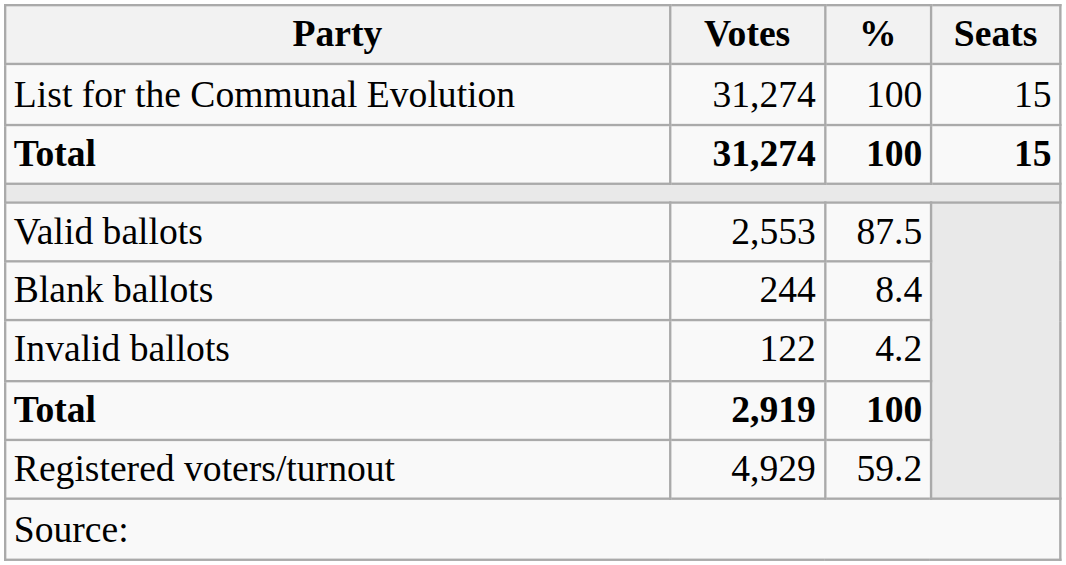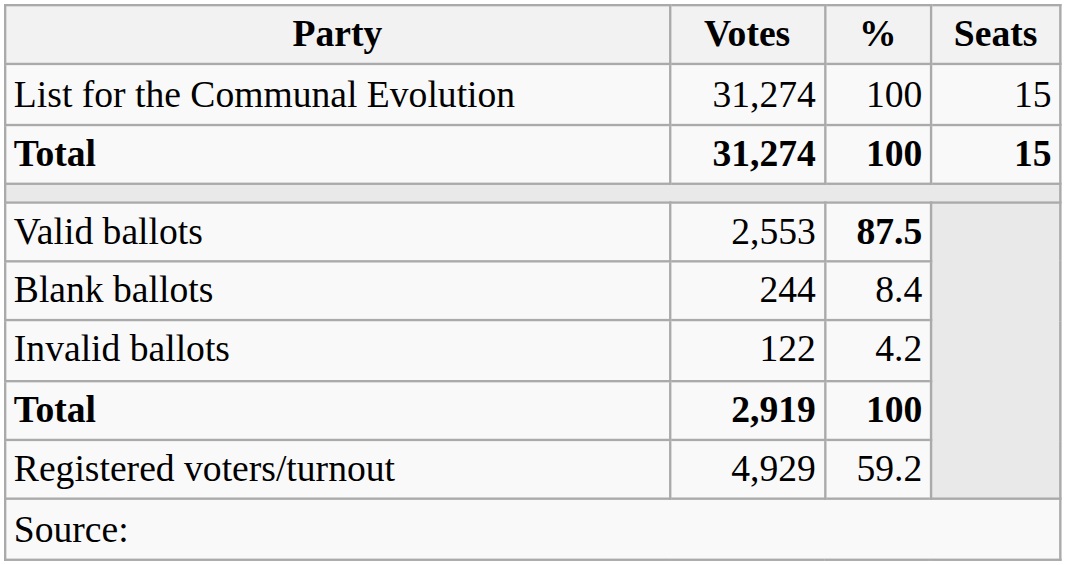(889, 230) normal -> (889, 230) bold
